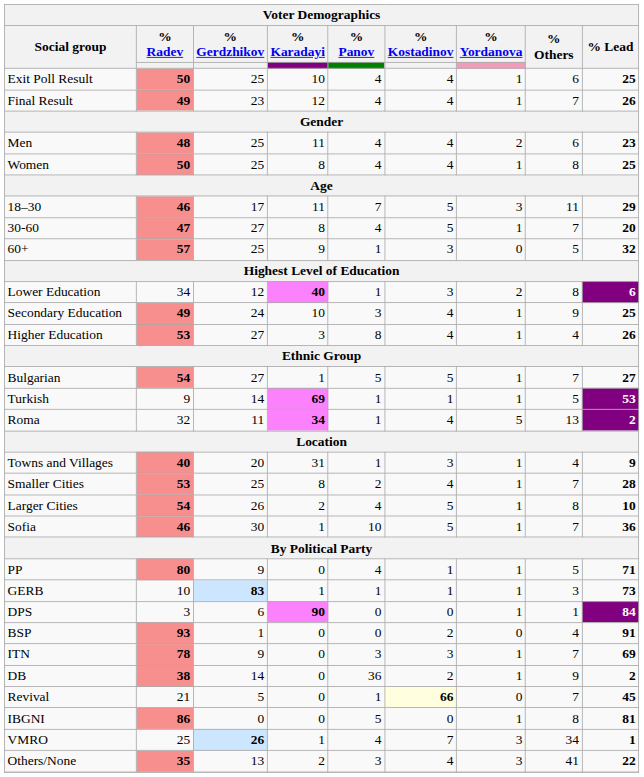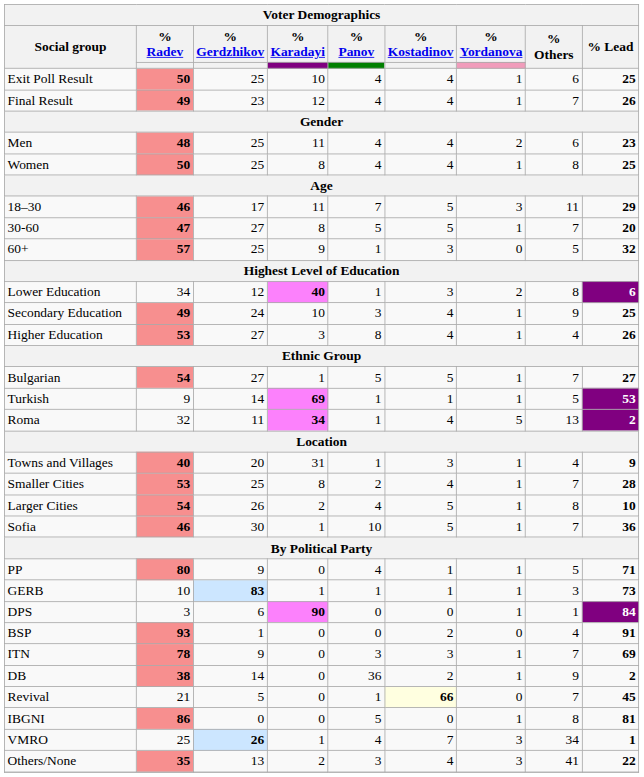(378, 228) 4 -> (378, 228) 5
